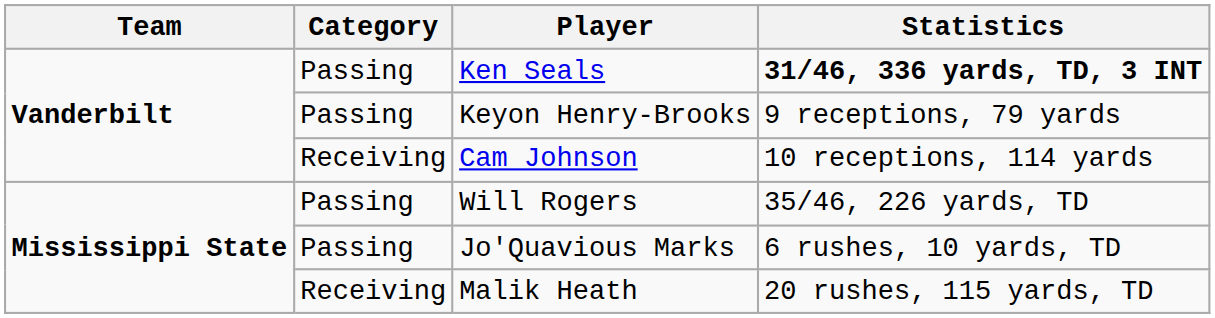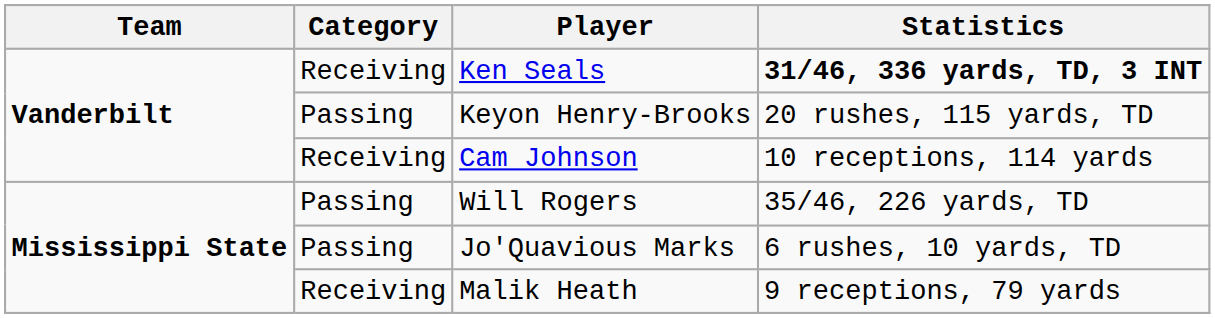(357, 71) Passing -> (373, 71) Receiving
(943, 115) 9 receptions, 79 yards -> (959, 115) 20 rushes, 115 yards, TD
(959, 292) 20 rushes, 115 yards, TD -> (943, 292) 9 receptions, 79 yards
